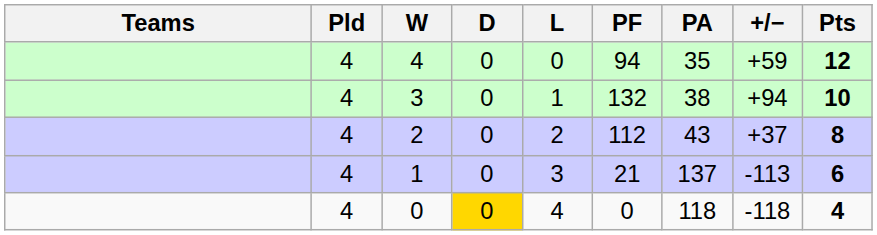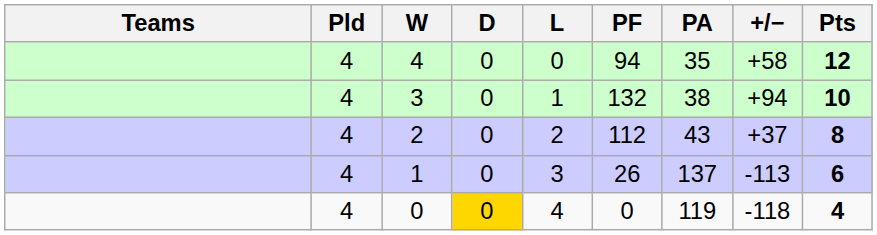(767, 60) +59 -> (767, 60) +58
(627, 173) 21 -> (627, 173) 26
(697, 211) 118 -> (697, 211) 119
